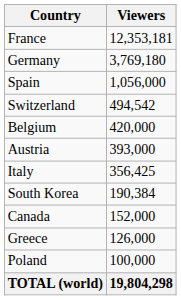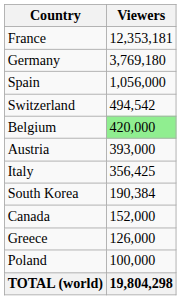(132, 127) no background -> (132, 127) lightgreen background
